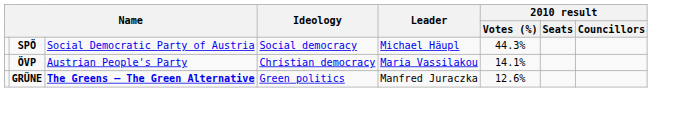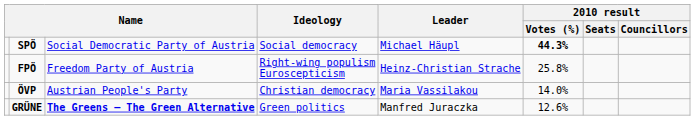(510, 46) normal -> (553, 46) bold
+ row: (27, 68)
(510, 62) 14.1% -> (553, 90) 14.0%
